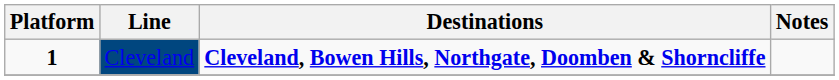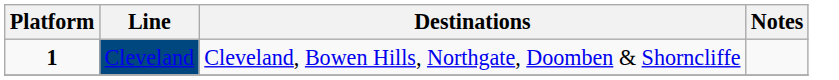(485, 57) bold -> (472, 57) normal
